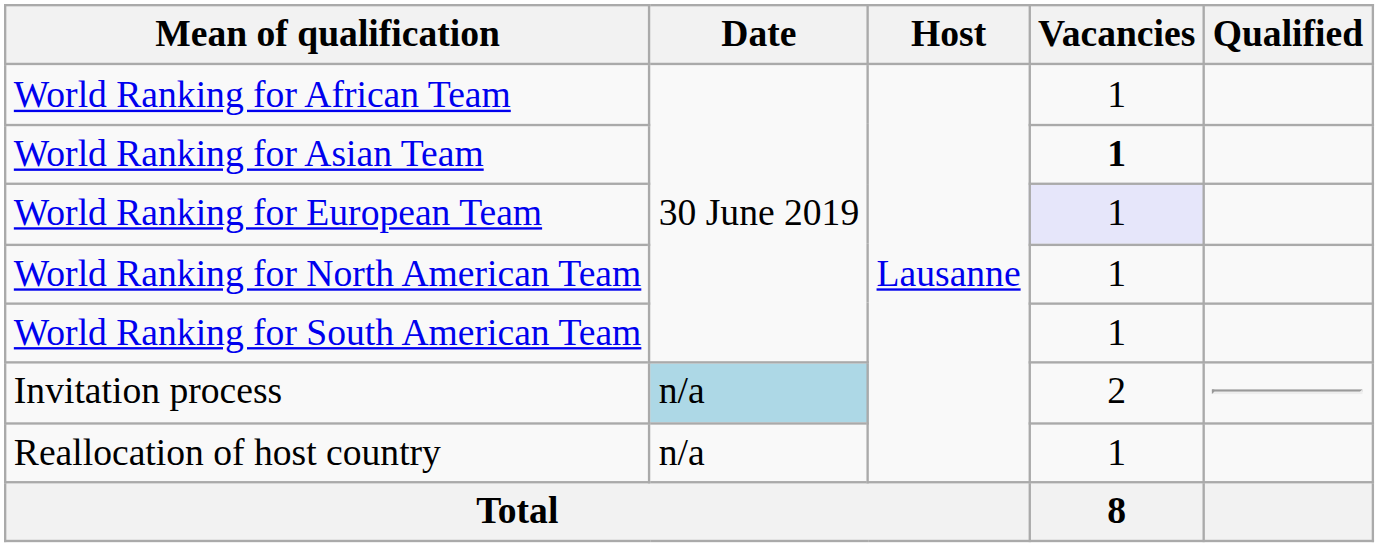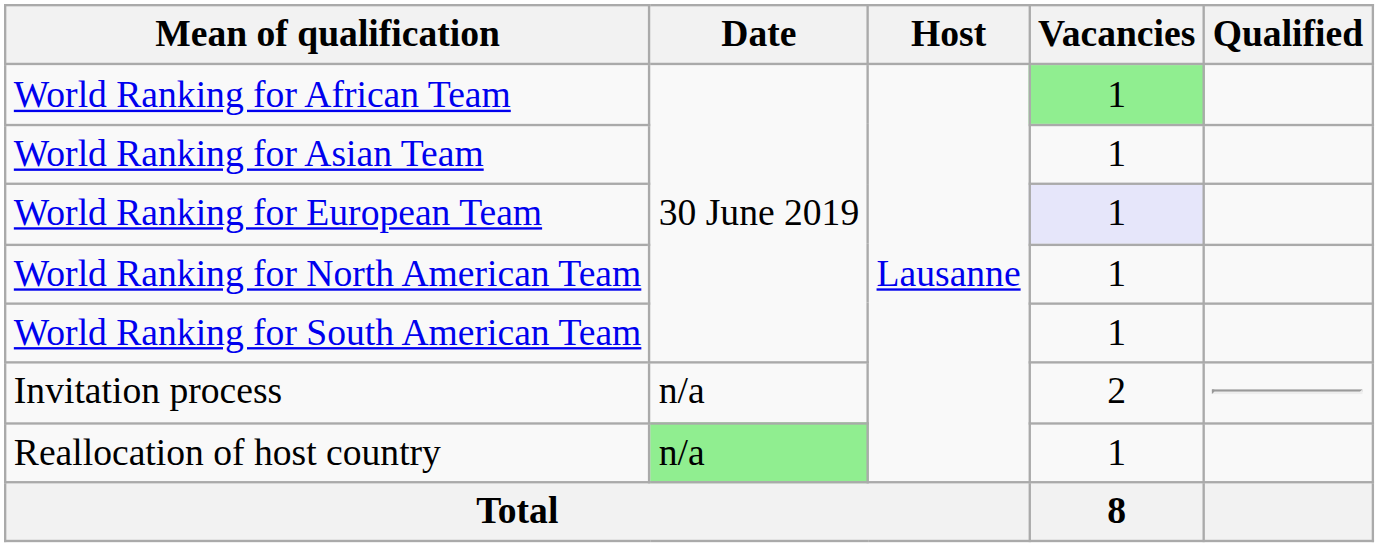(1117, 93) no background -> (1117, 93) lightgreen background
(1117, 153) bold -> (1117, 153) normal
(682, 392) lightblue background -> (682, 392) no background
(682, 451) no background -> (682, 451) lightgreen background
